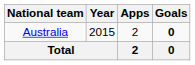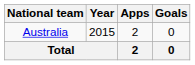(171, 32) bold -> (171, 32) normal
